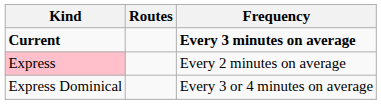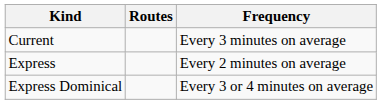(34, 39) bold -> (31, 39) normal
(268, 39) bold -> (263, 39) normal
(32, 63) pink background -> (32, 63) no background
